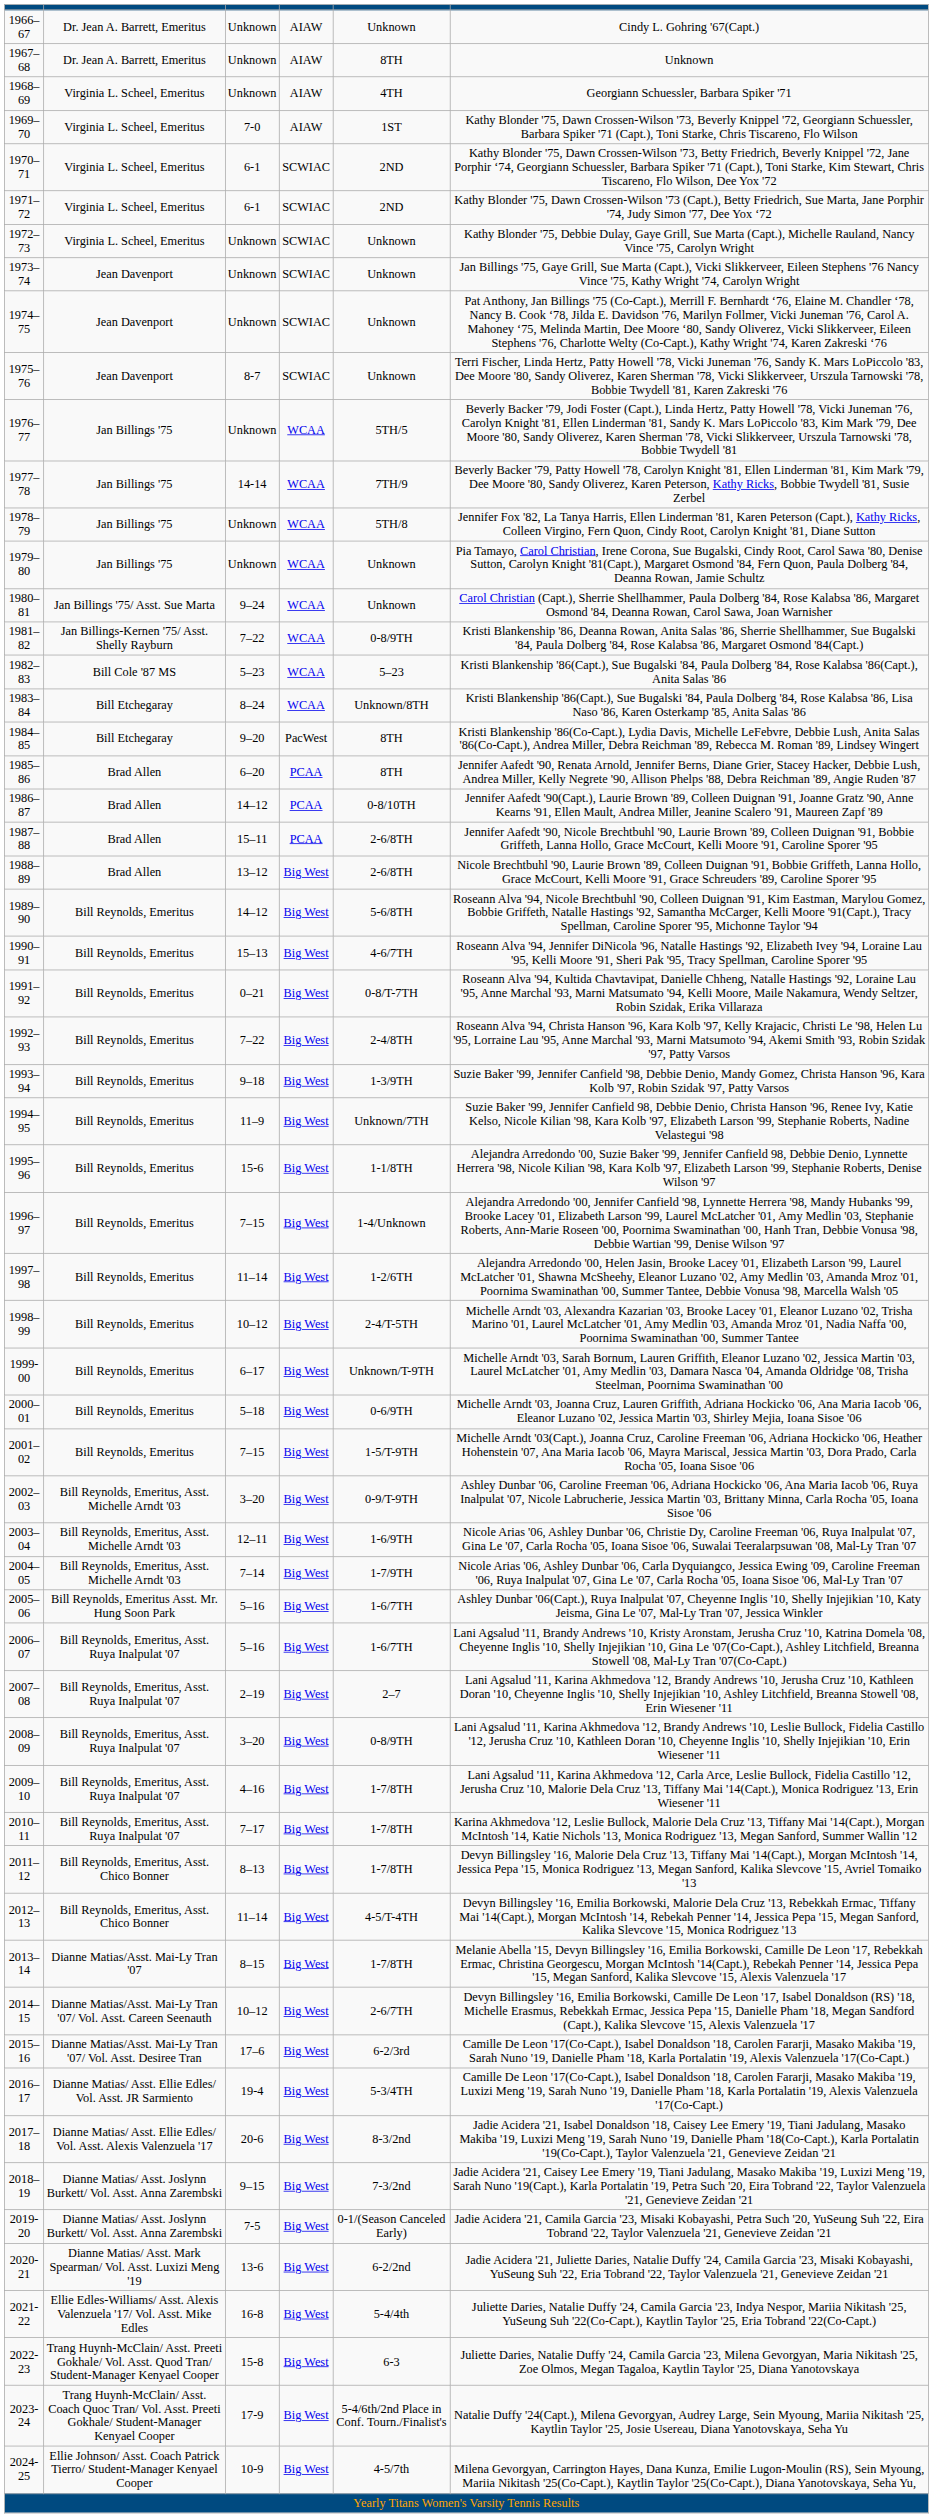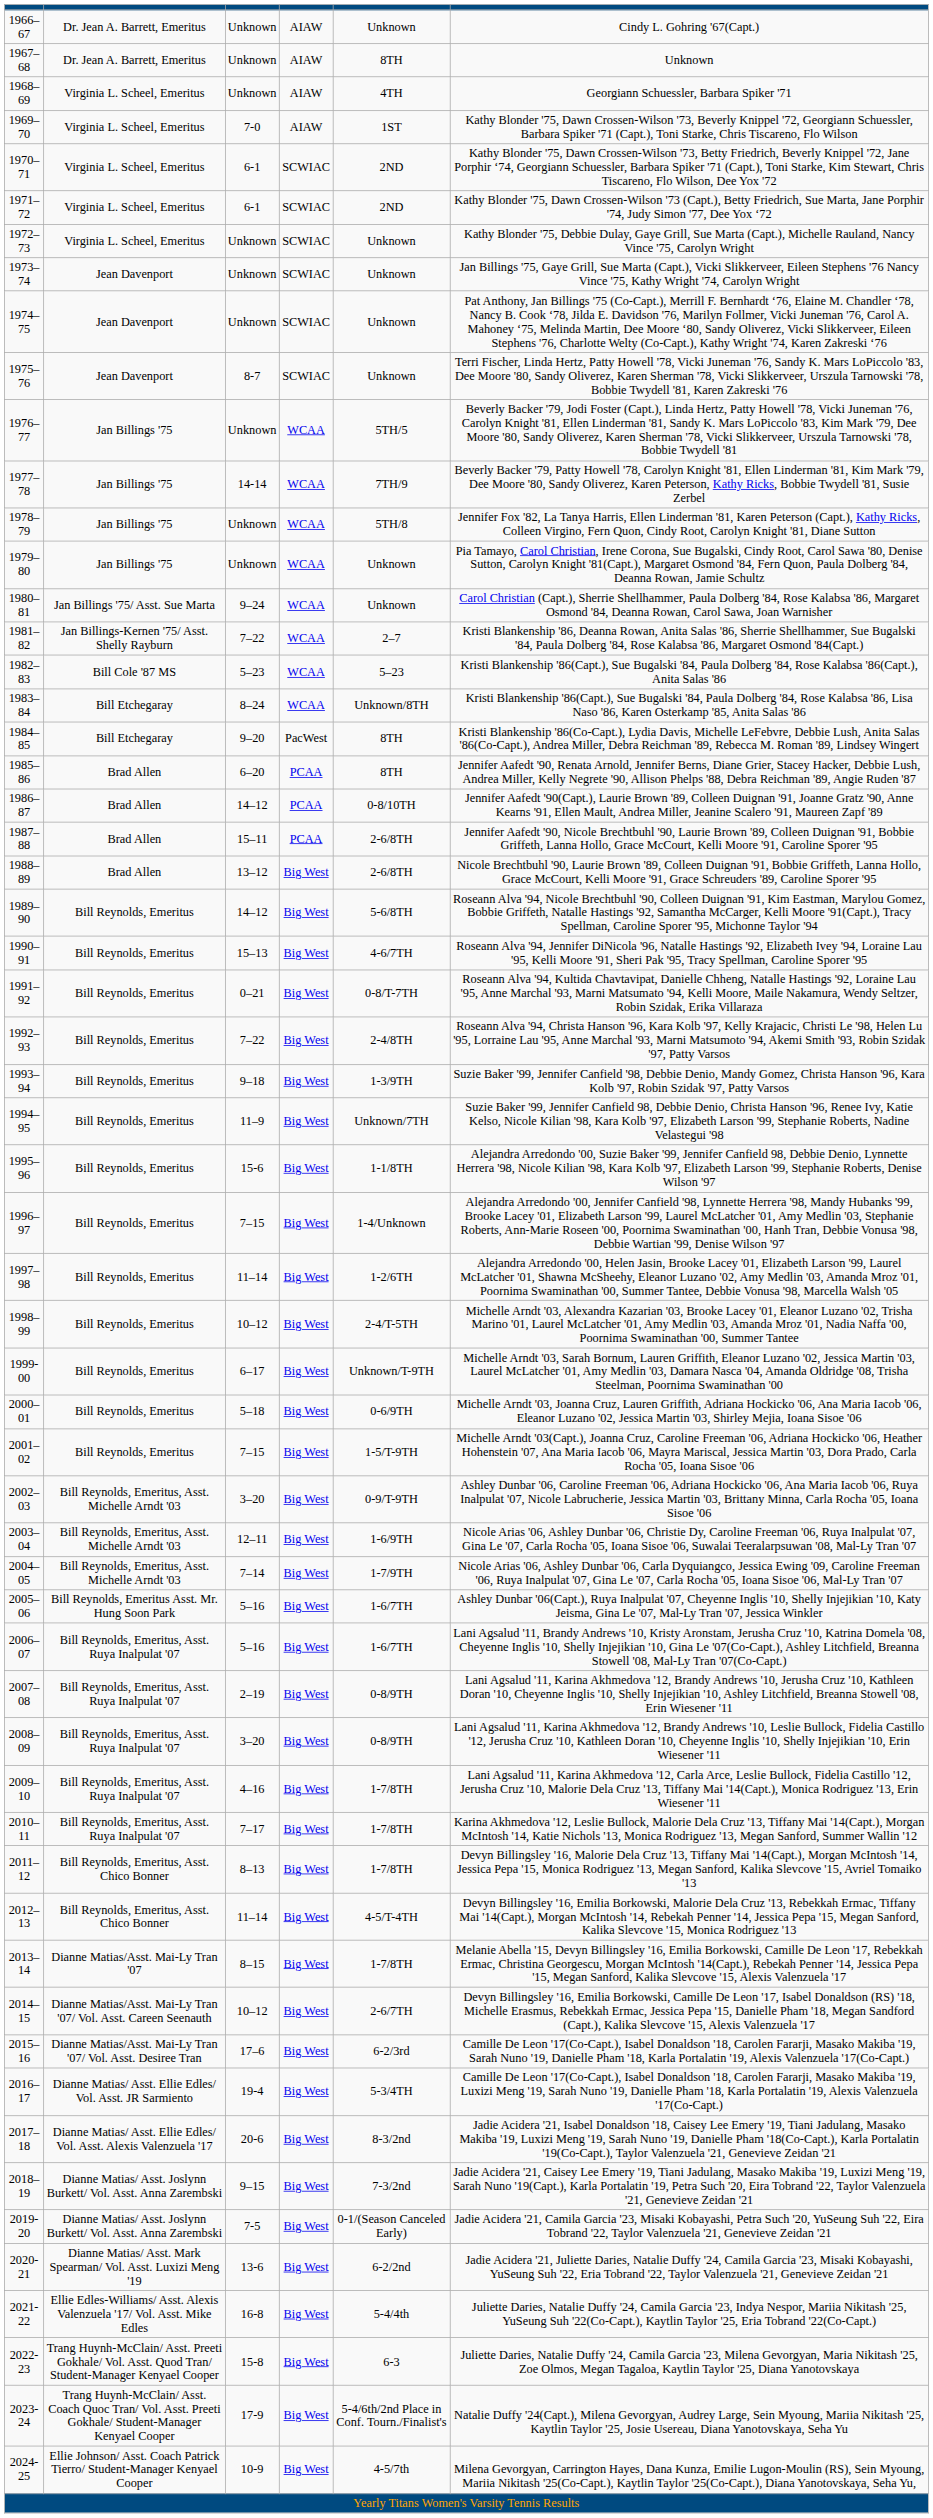(391, 638) 0-8/9TH -> (391, 638) 2–7
(391, 1694) 2–7 -> (391, 1694) 0-8/9TH
